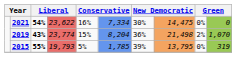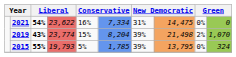(139, 22) 30% -> (139, 22) 31%
(139, 34) 36% -> (139, 34) 39%
(224, 46) 319 -> (224, 46) 324
